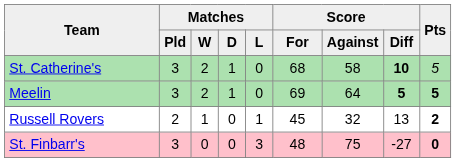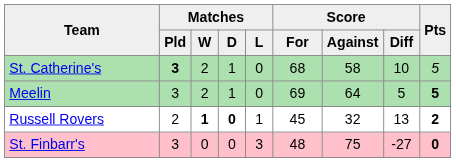(175, 68) normal -> (175, 68) bold
(401, 68) bold -> (401, 68) normal
(401, 93) bold -> (401, 93) normal
(205, 119) normal -> (205, 119) bold
(232, 119) normal -> (232, 119) bold
